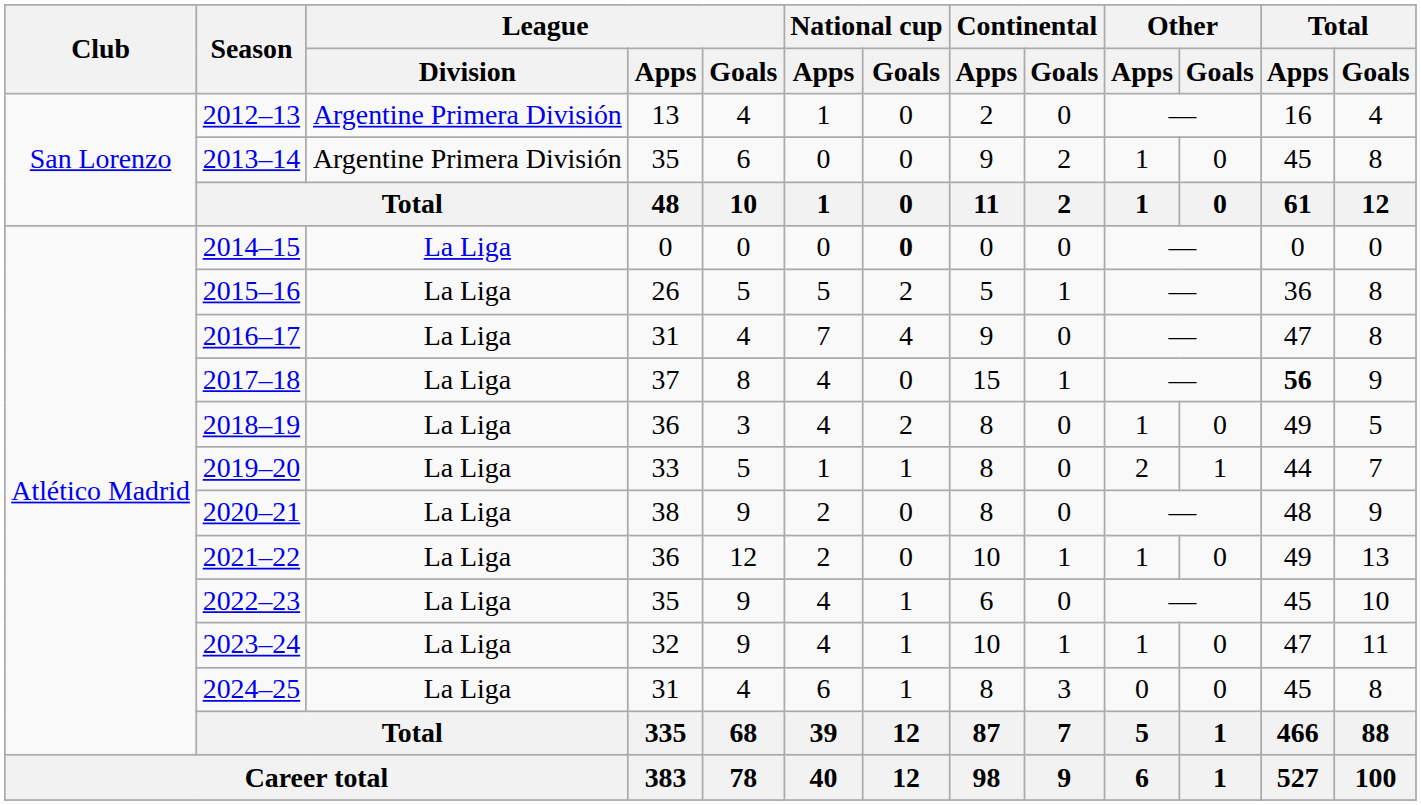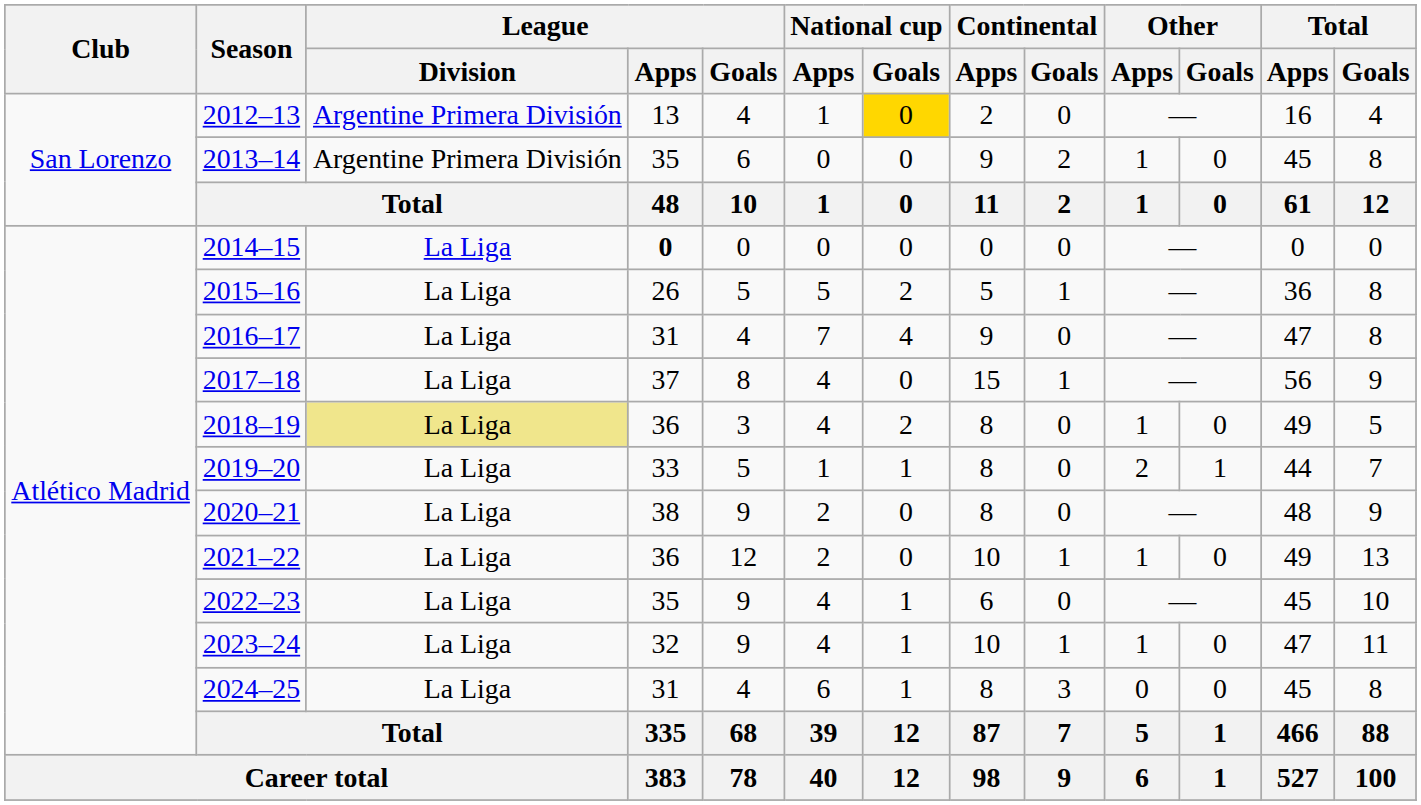(906, 114) no background -> (906, 114) gold background
(666, 247) normal -> (666, 247) bold
(906, 247) bold -> (906, 247) normal
(1298, 379) bold -> (1298, 379) normal
(467, 423) no background -> (467, 423) khaki background
